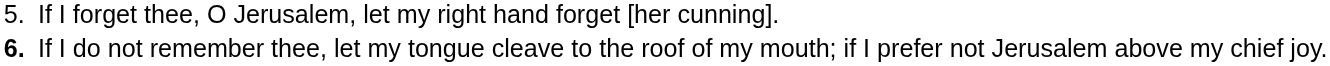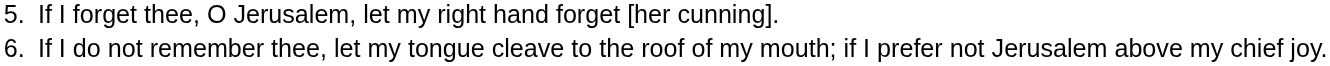(18, 49) bold -> (18, 49) normal
